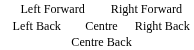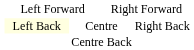(37, 25) no background -> (37, 25) lightyellow background
